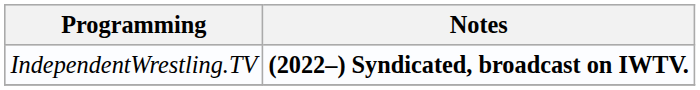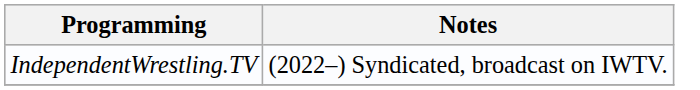(479, 64) bold -> (468, 64) normal
